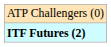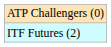(46, 32) bold -> (44, 32) normal
